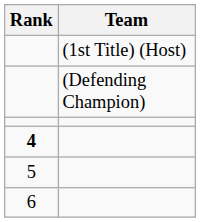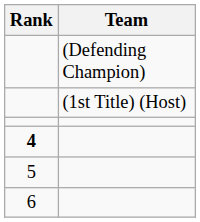(124, 50) (1st Title) (Host) -> (104, 61) (Defending Champion)
(104, 91) (Defending Champion) -> (124, 102) (1st Title) (Host)
